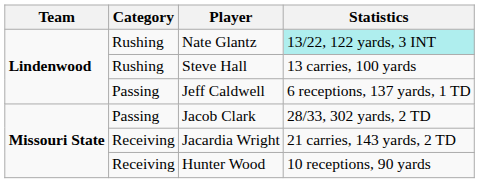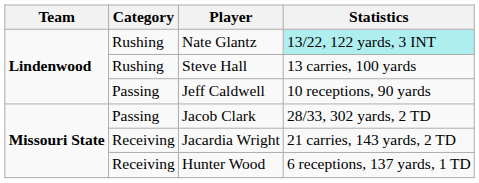(379, 91) 6 receptions, 137 yards, 1 TD -> (359, 91) 10 receptions, 90 yards
(359, 165) 10 receptions, 90 yards -> (379, 165) 6 receptions, 137 yards, 1 TD
